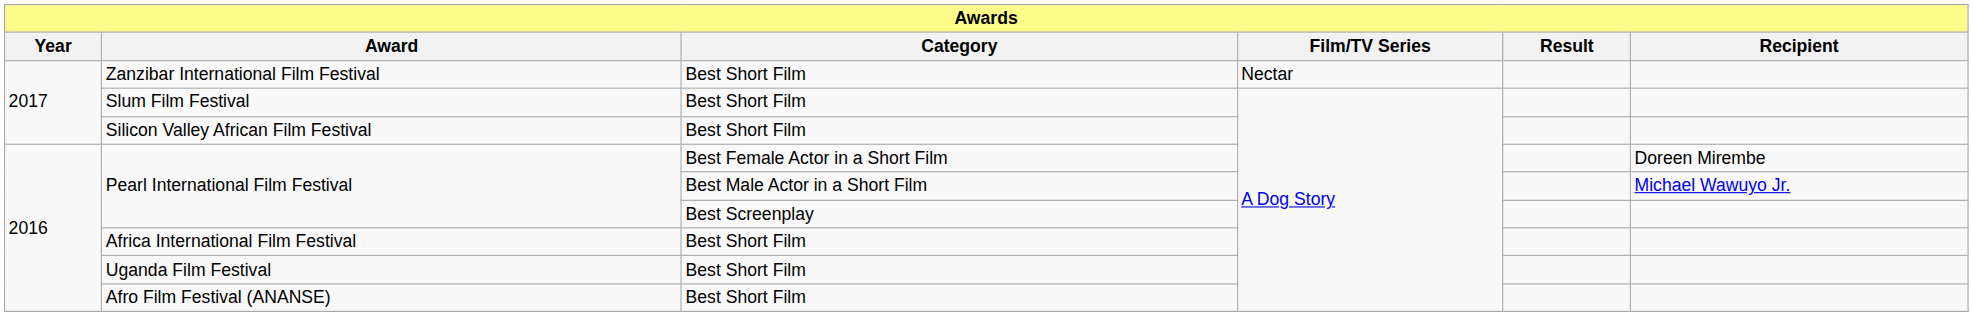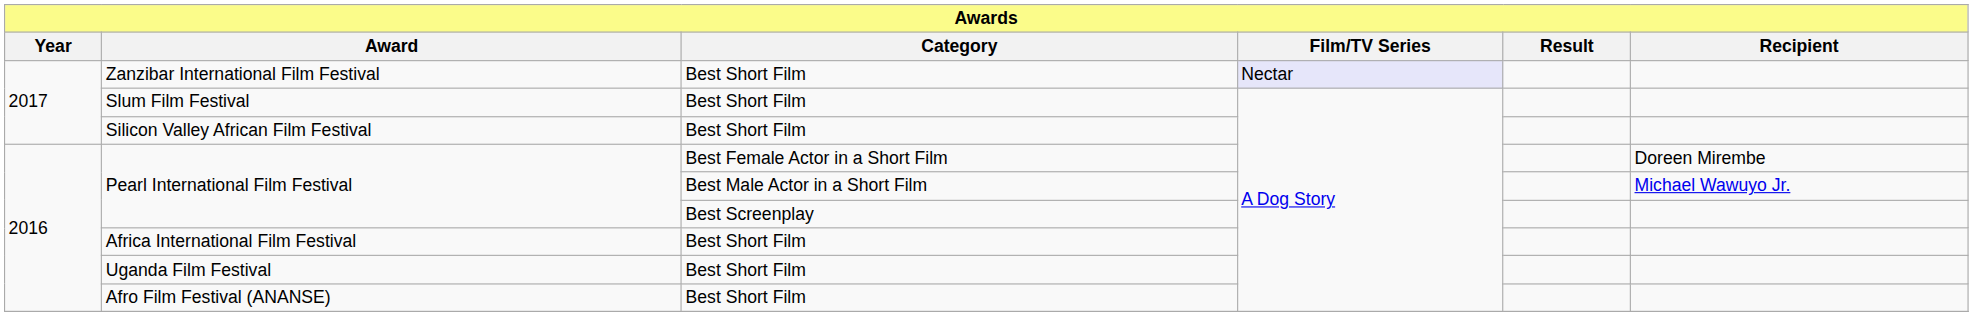(1267, 74) no background -> (1267, 74) lavender background
